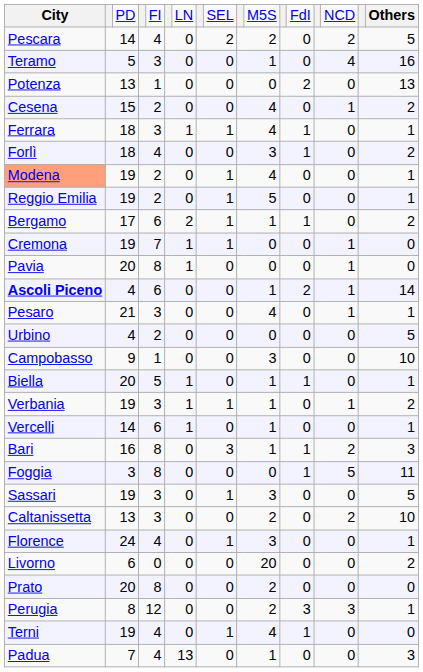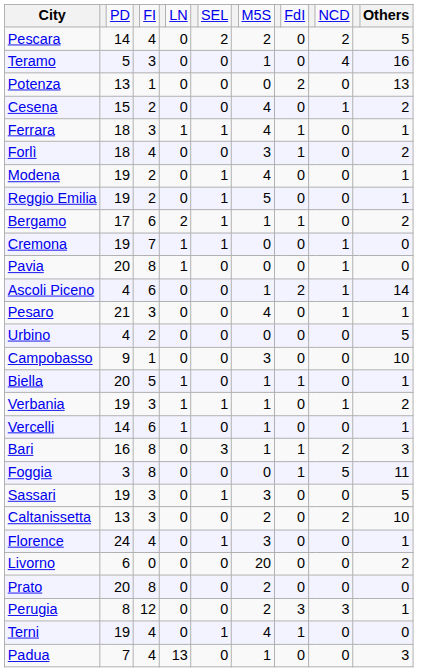(34, 175) lightsalmon background -> (34, 175) no background
(55, 289) bold -> (51, 289) normal
